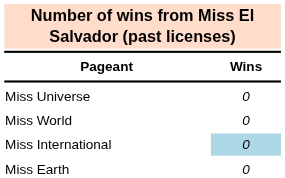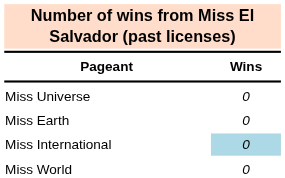(39, 120) Miss World -> (37, 120) Miss Earth
(37, 169) Miss Earth -> (39, 169) Miss World
